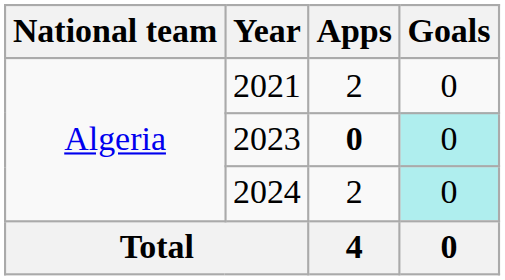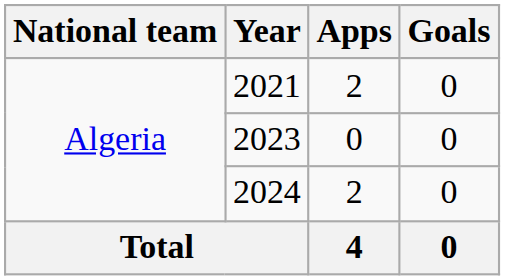(354, 138) bold -> (354, 138) normal
(449, 138) paleturquoise background -> (449, 138) no background
(449, 192) paleturquoise background -> (449, 192) no background
